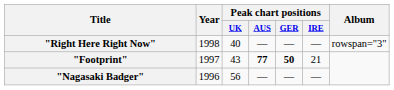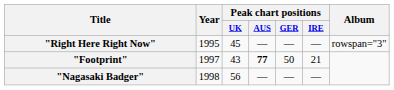(209, 43) 1998 -> (209, 43) 1995
(235, 43) 40 -> (235, 43) 45
(289, 60) bold -> (289, 60) normal
(209, 76) 1996 -> (209, 76) 1998
